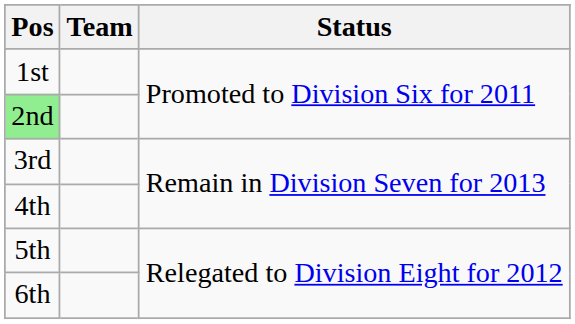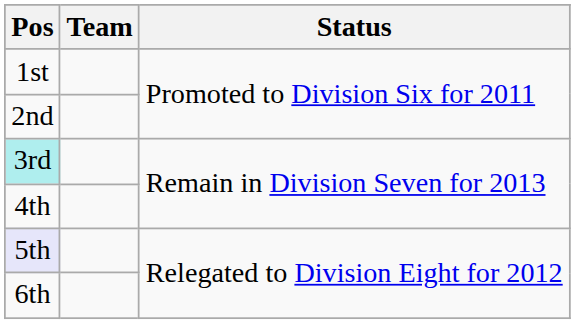(32, 116) lightgreen background -> (32, 116) no background
(32, 160) no background -> (32, 160) paleturquoise background
(32, 250) no background -> (32, 250) lavender background
